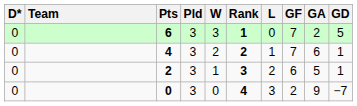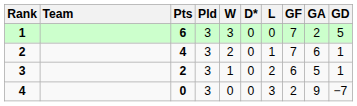columns swapped: (244, 14) <-> (15, 14)
